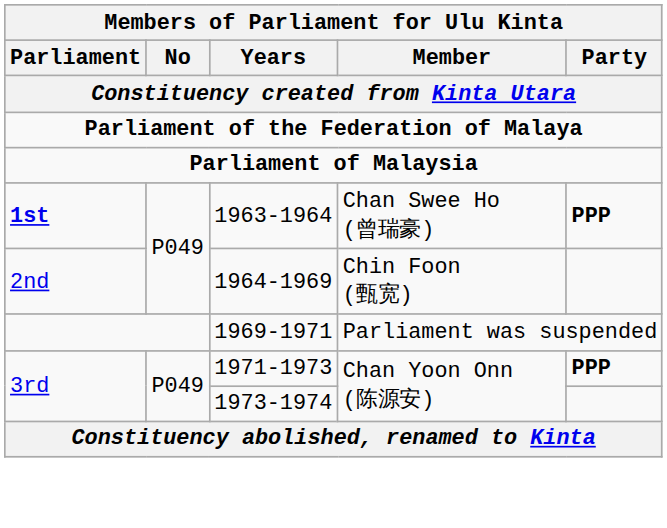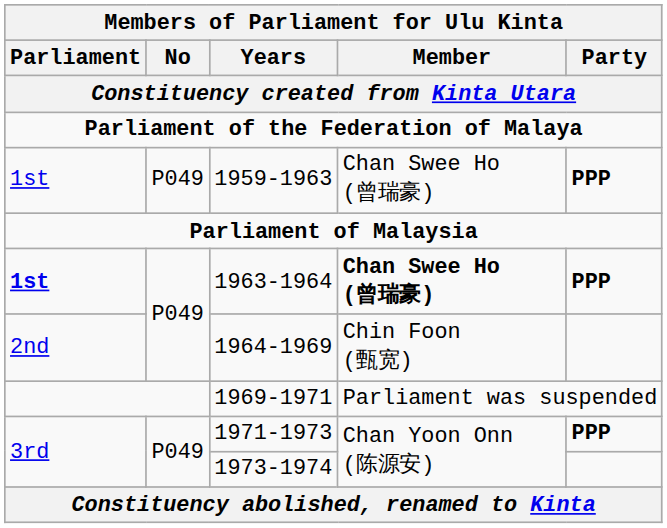+ row: (273, 180)
(421, 215) normal -> (421, 281) bold
